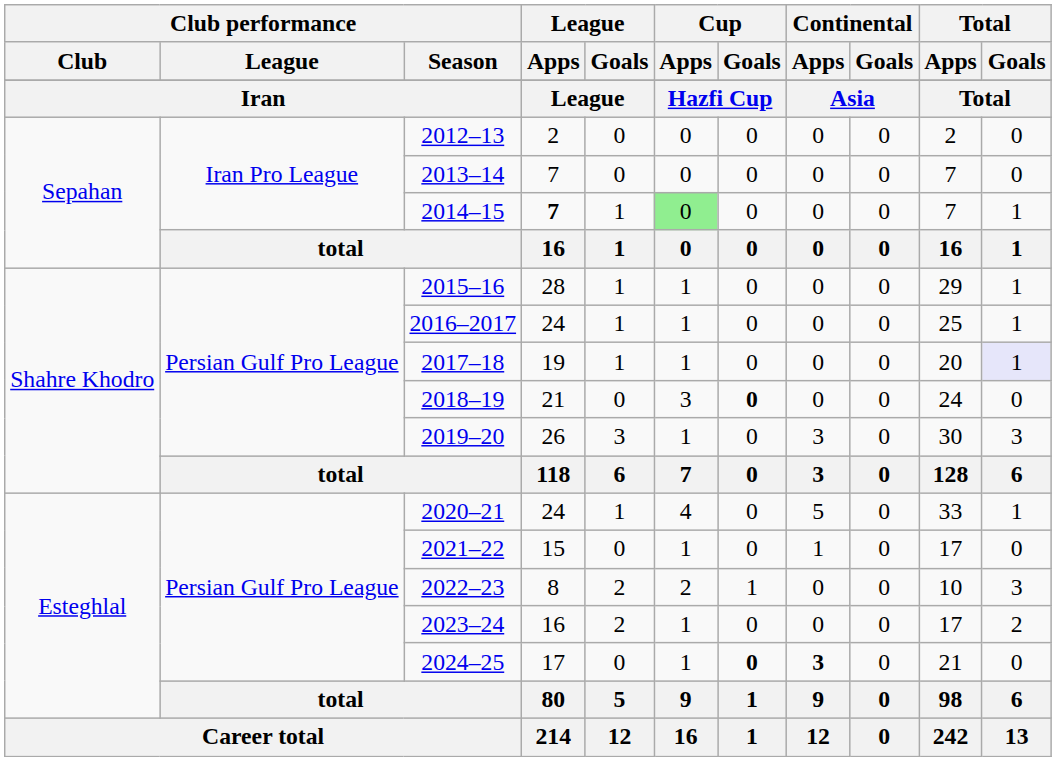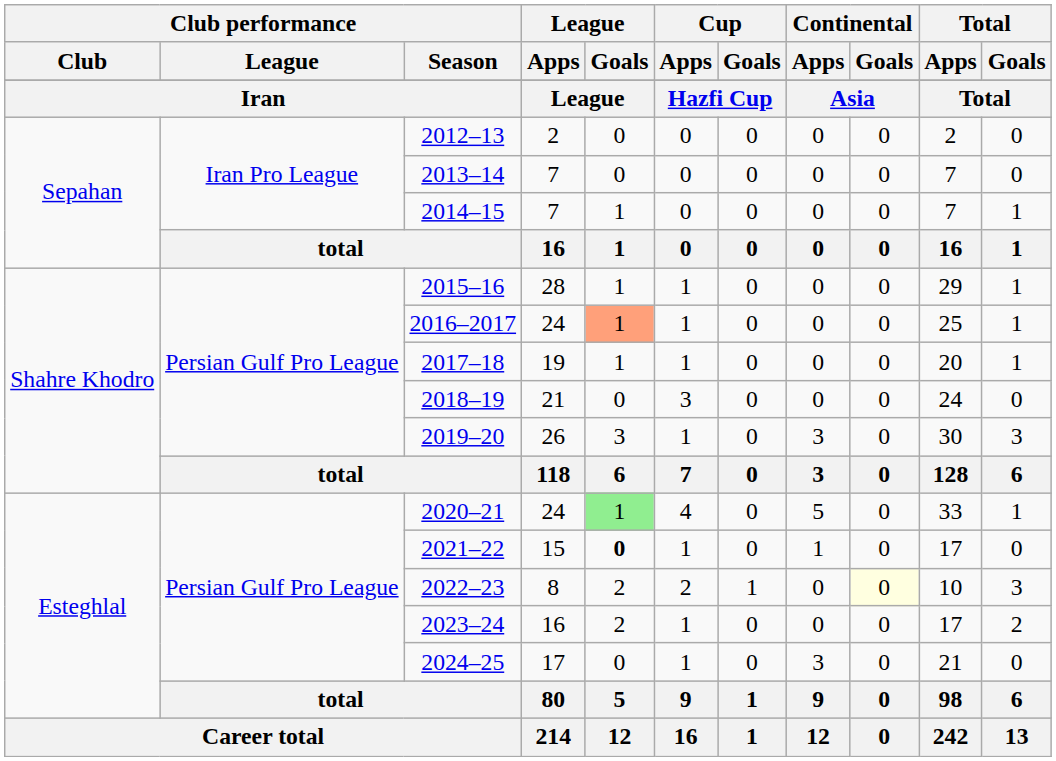(553, 211) bold -> (553, 211) normal
(686, 211) lightgreen background -> (686, 211) no background
(619, 323) no background -> (619, 323) lightsalmon background
(1017, 361) lavender background -> (1017, 361) no background
(752, 398) bold -> (752, 398) normal
(619, 511) no background -> (619, 511) lightgreen background
(619, 549) normal -> (619, 549) bold
(884, 586) no background -> (884, 586) lightyellow background
(752, 661) bold -> (752, 661) normal
(818, 661) bold -> (818, 661) normal
